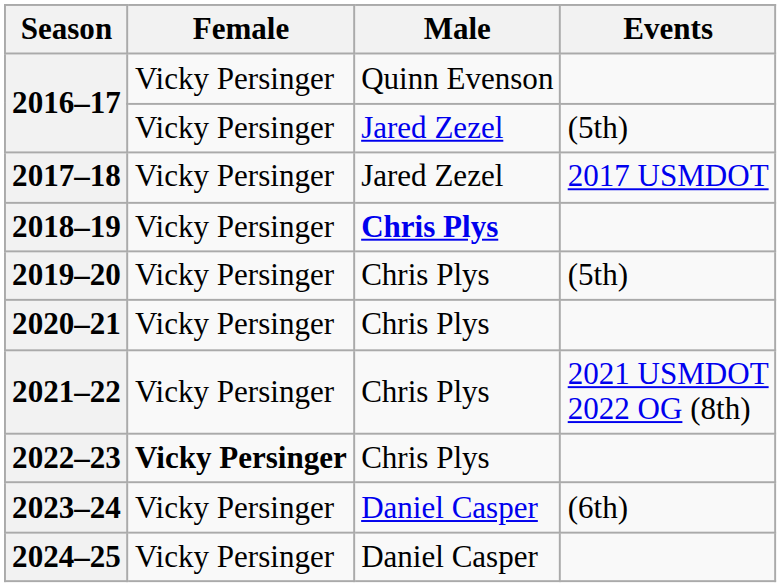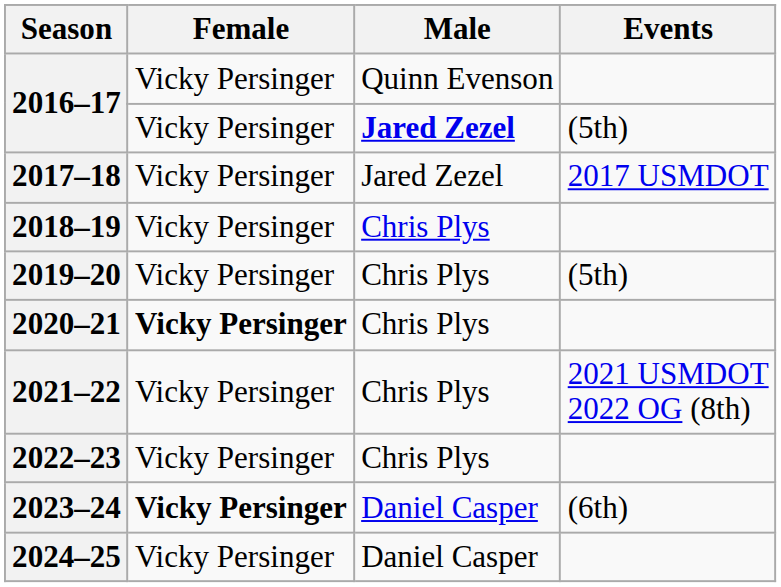(432, 127) normal -> (438, 127) bold
(430, 226) bold -> (425, 226) normal
(235, 324) normal -> (241, 324) bold
(241, 457) bold -> (235, 457) normal
(235, 507) normal -> (241, 507) bold
